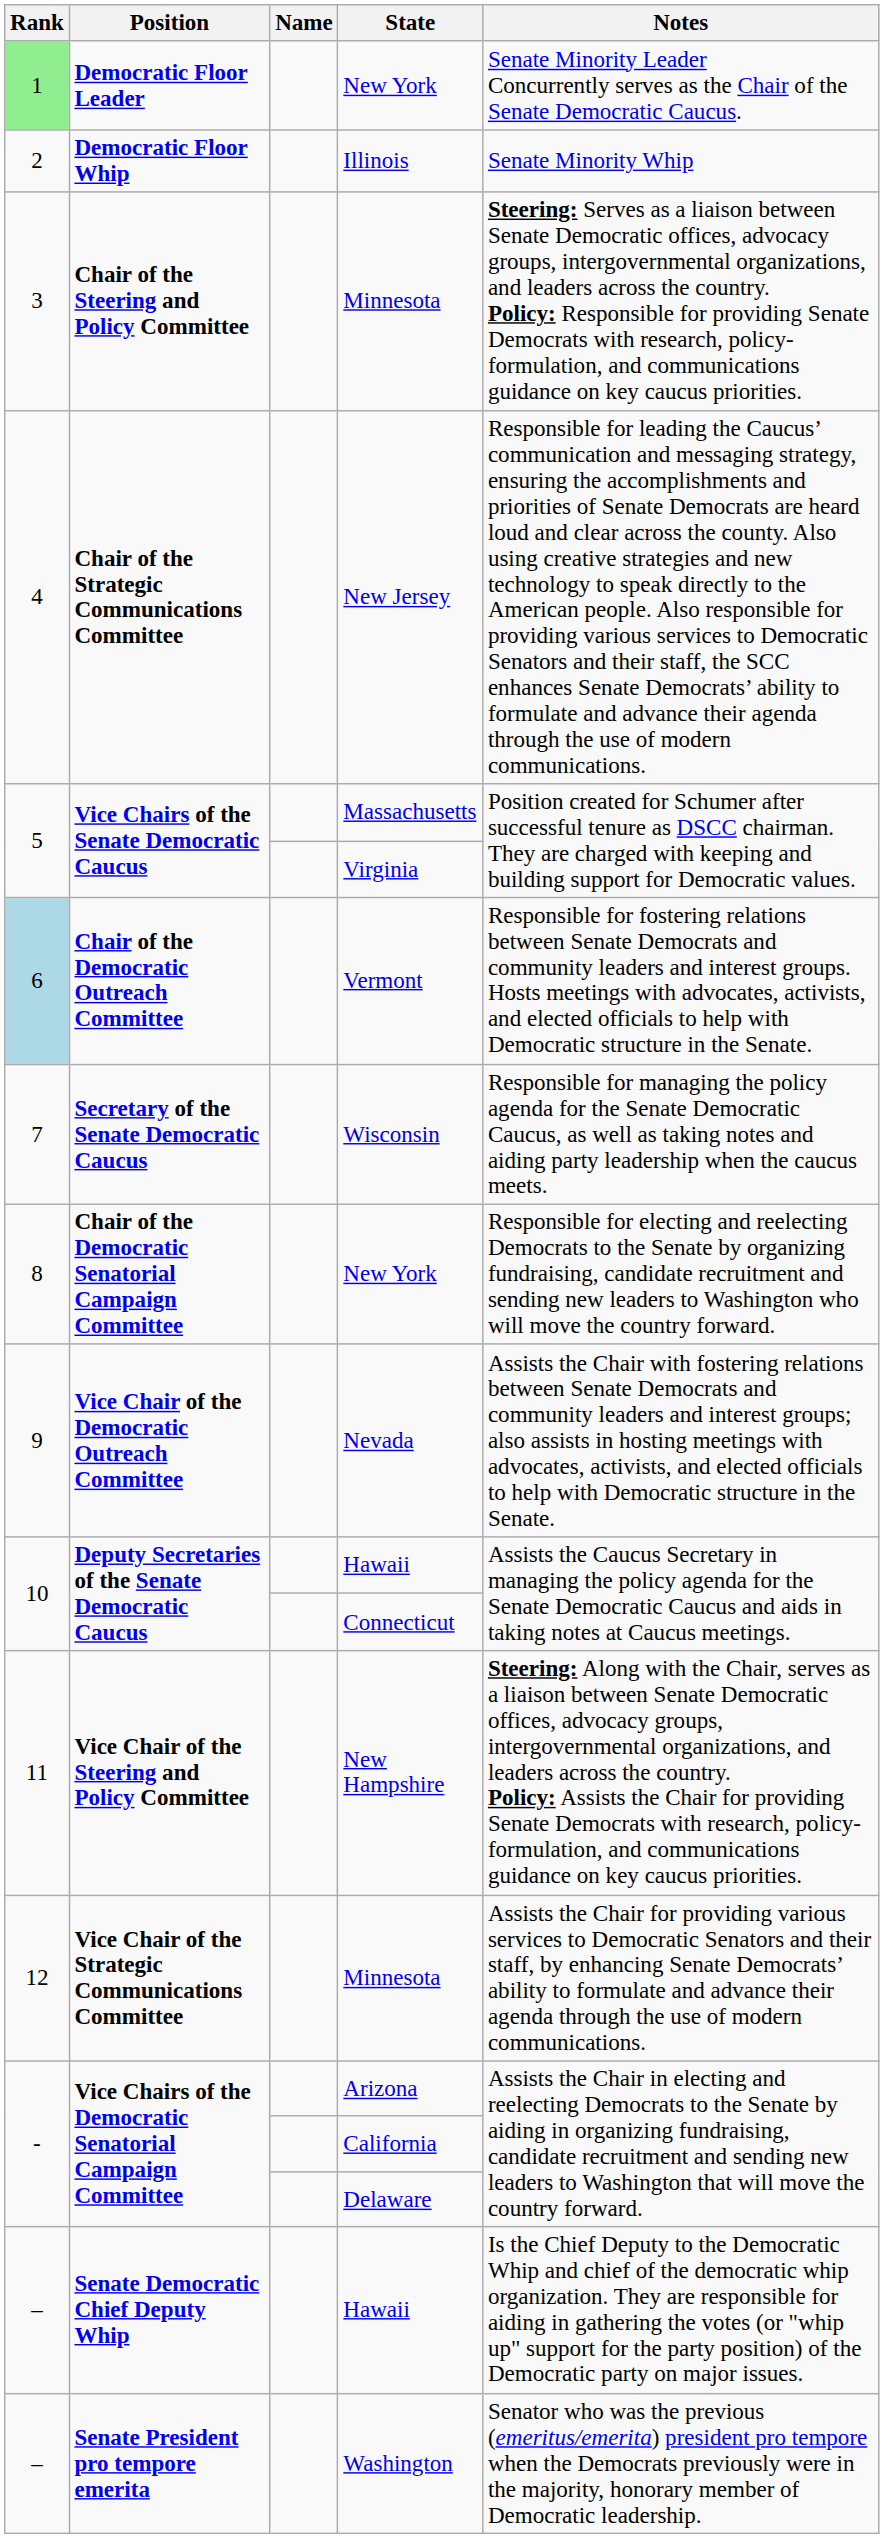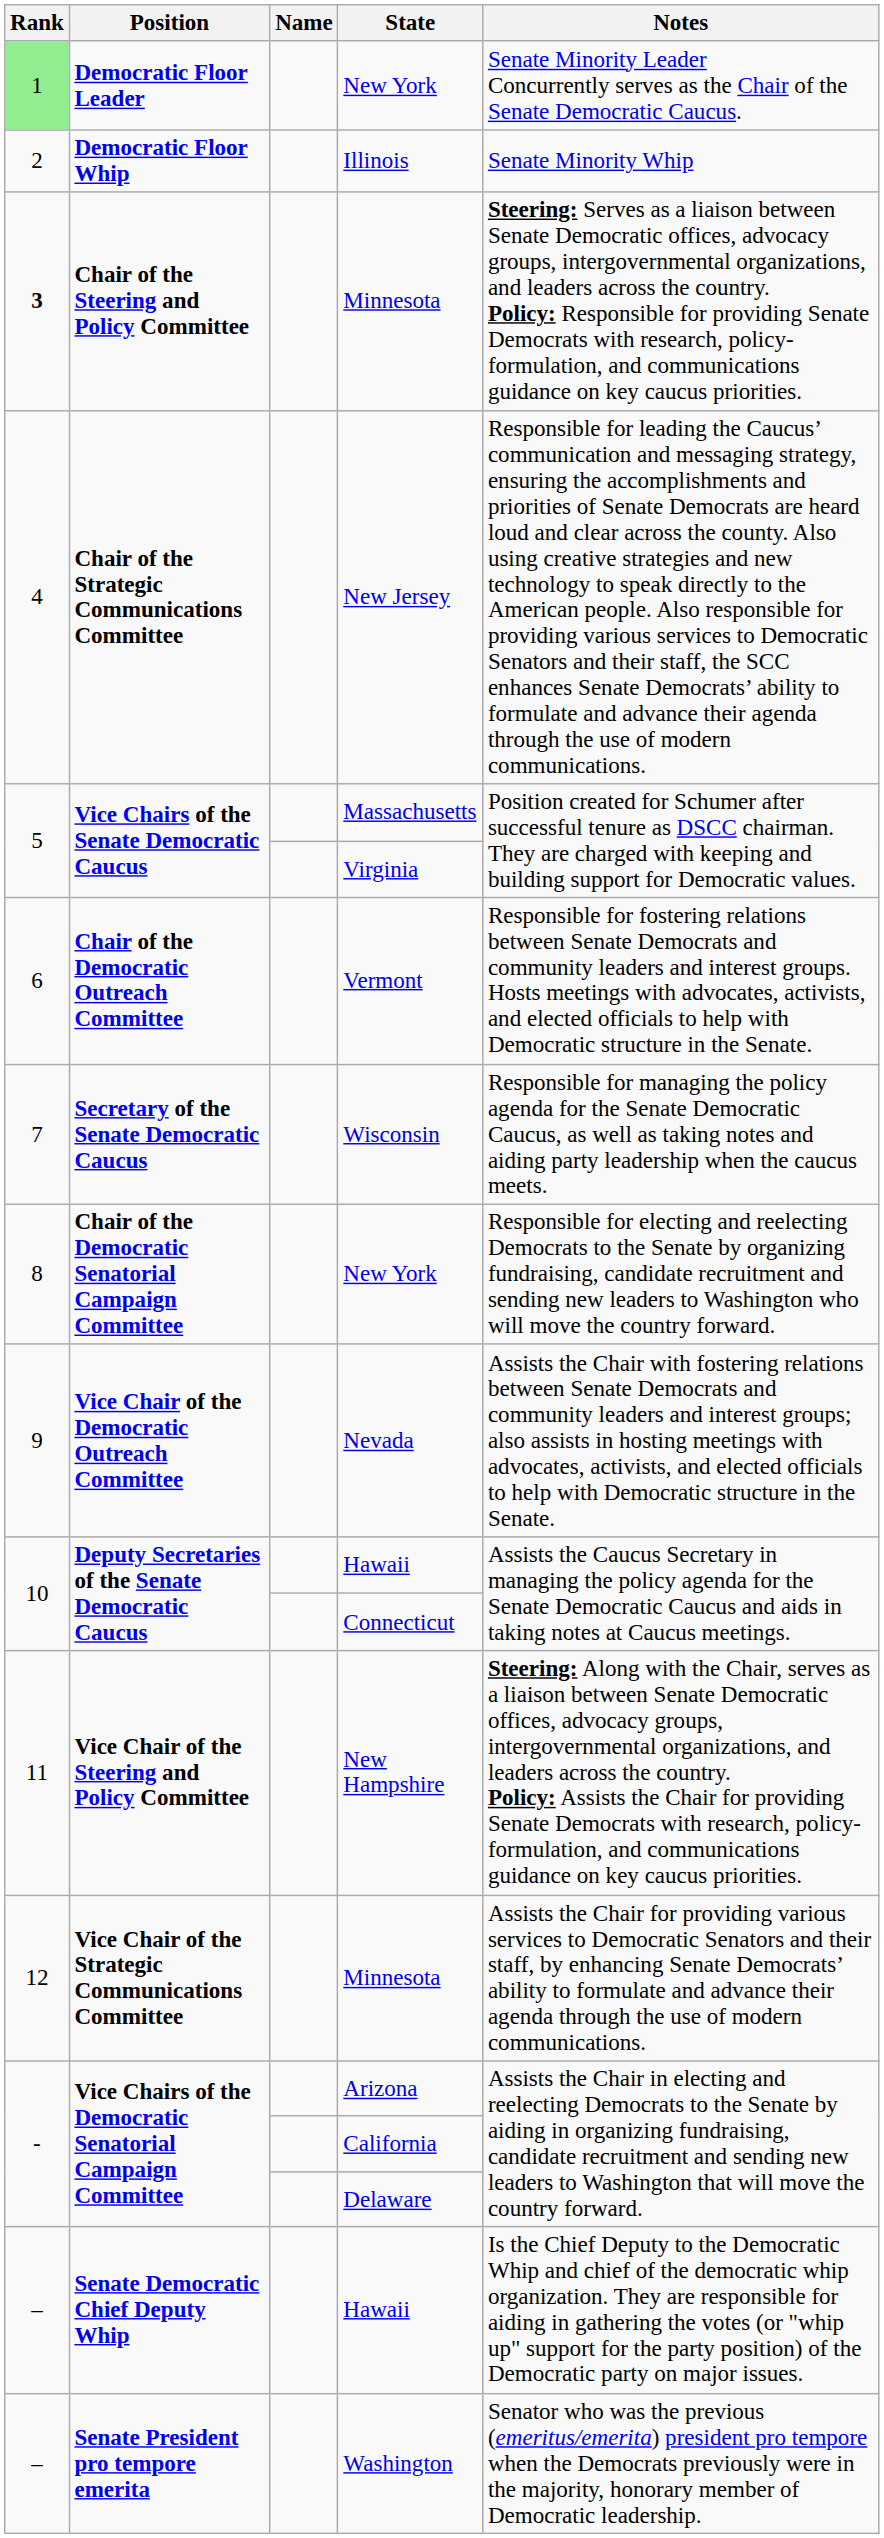(37, 300) normal -> (37, 300) bold
(37, 980) lightblue background -> (37, 980) no background
